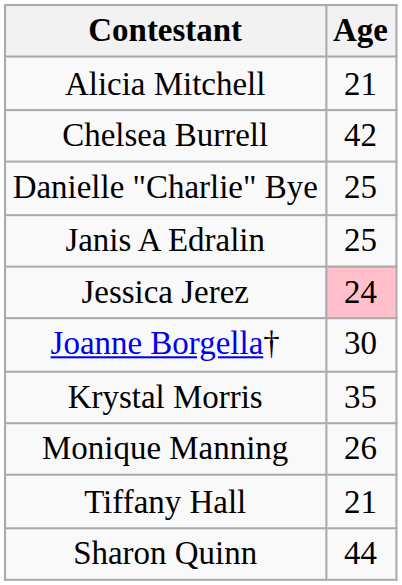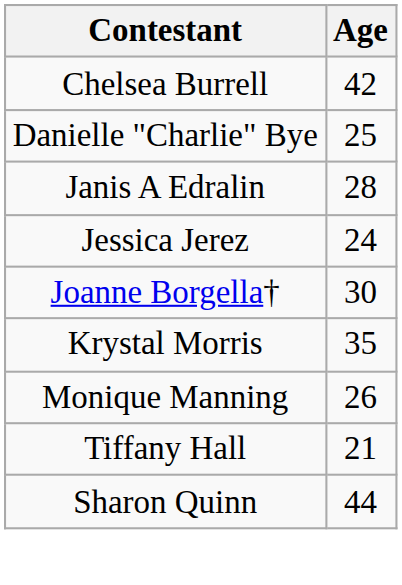- row: (165, 82)
(360, 239) 25 -> (360, 187) 28
(360, 291) pink background -> (360, 239) no background
